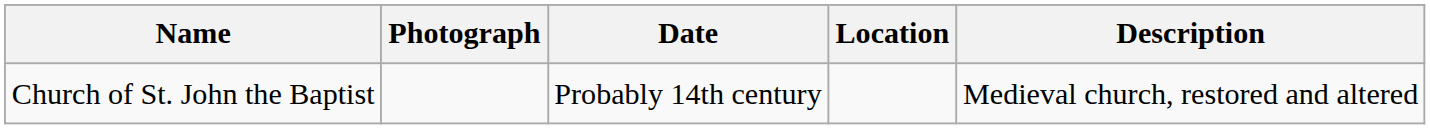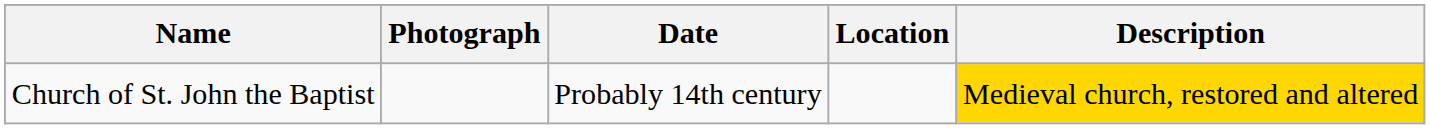(1191, 92) no background -> (1191, 92) gold background
